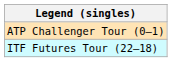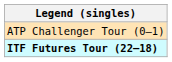(83, 48) normal -> (83, 48) bold
